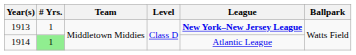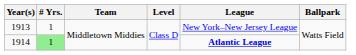(242, 27) bold -> (240, 27) normal
(242, 42) normal -> (240, 42) bold
